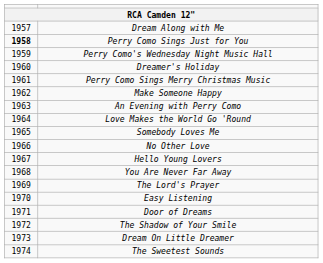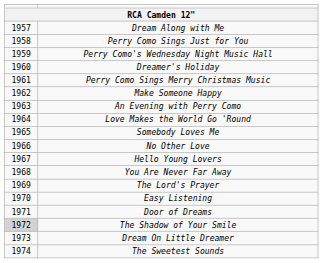(21, 41) bold -> (21, 41) normal
(21, 225) no background -> (21, 225) lightgrey background
